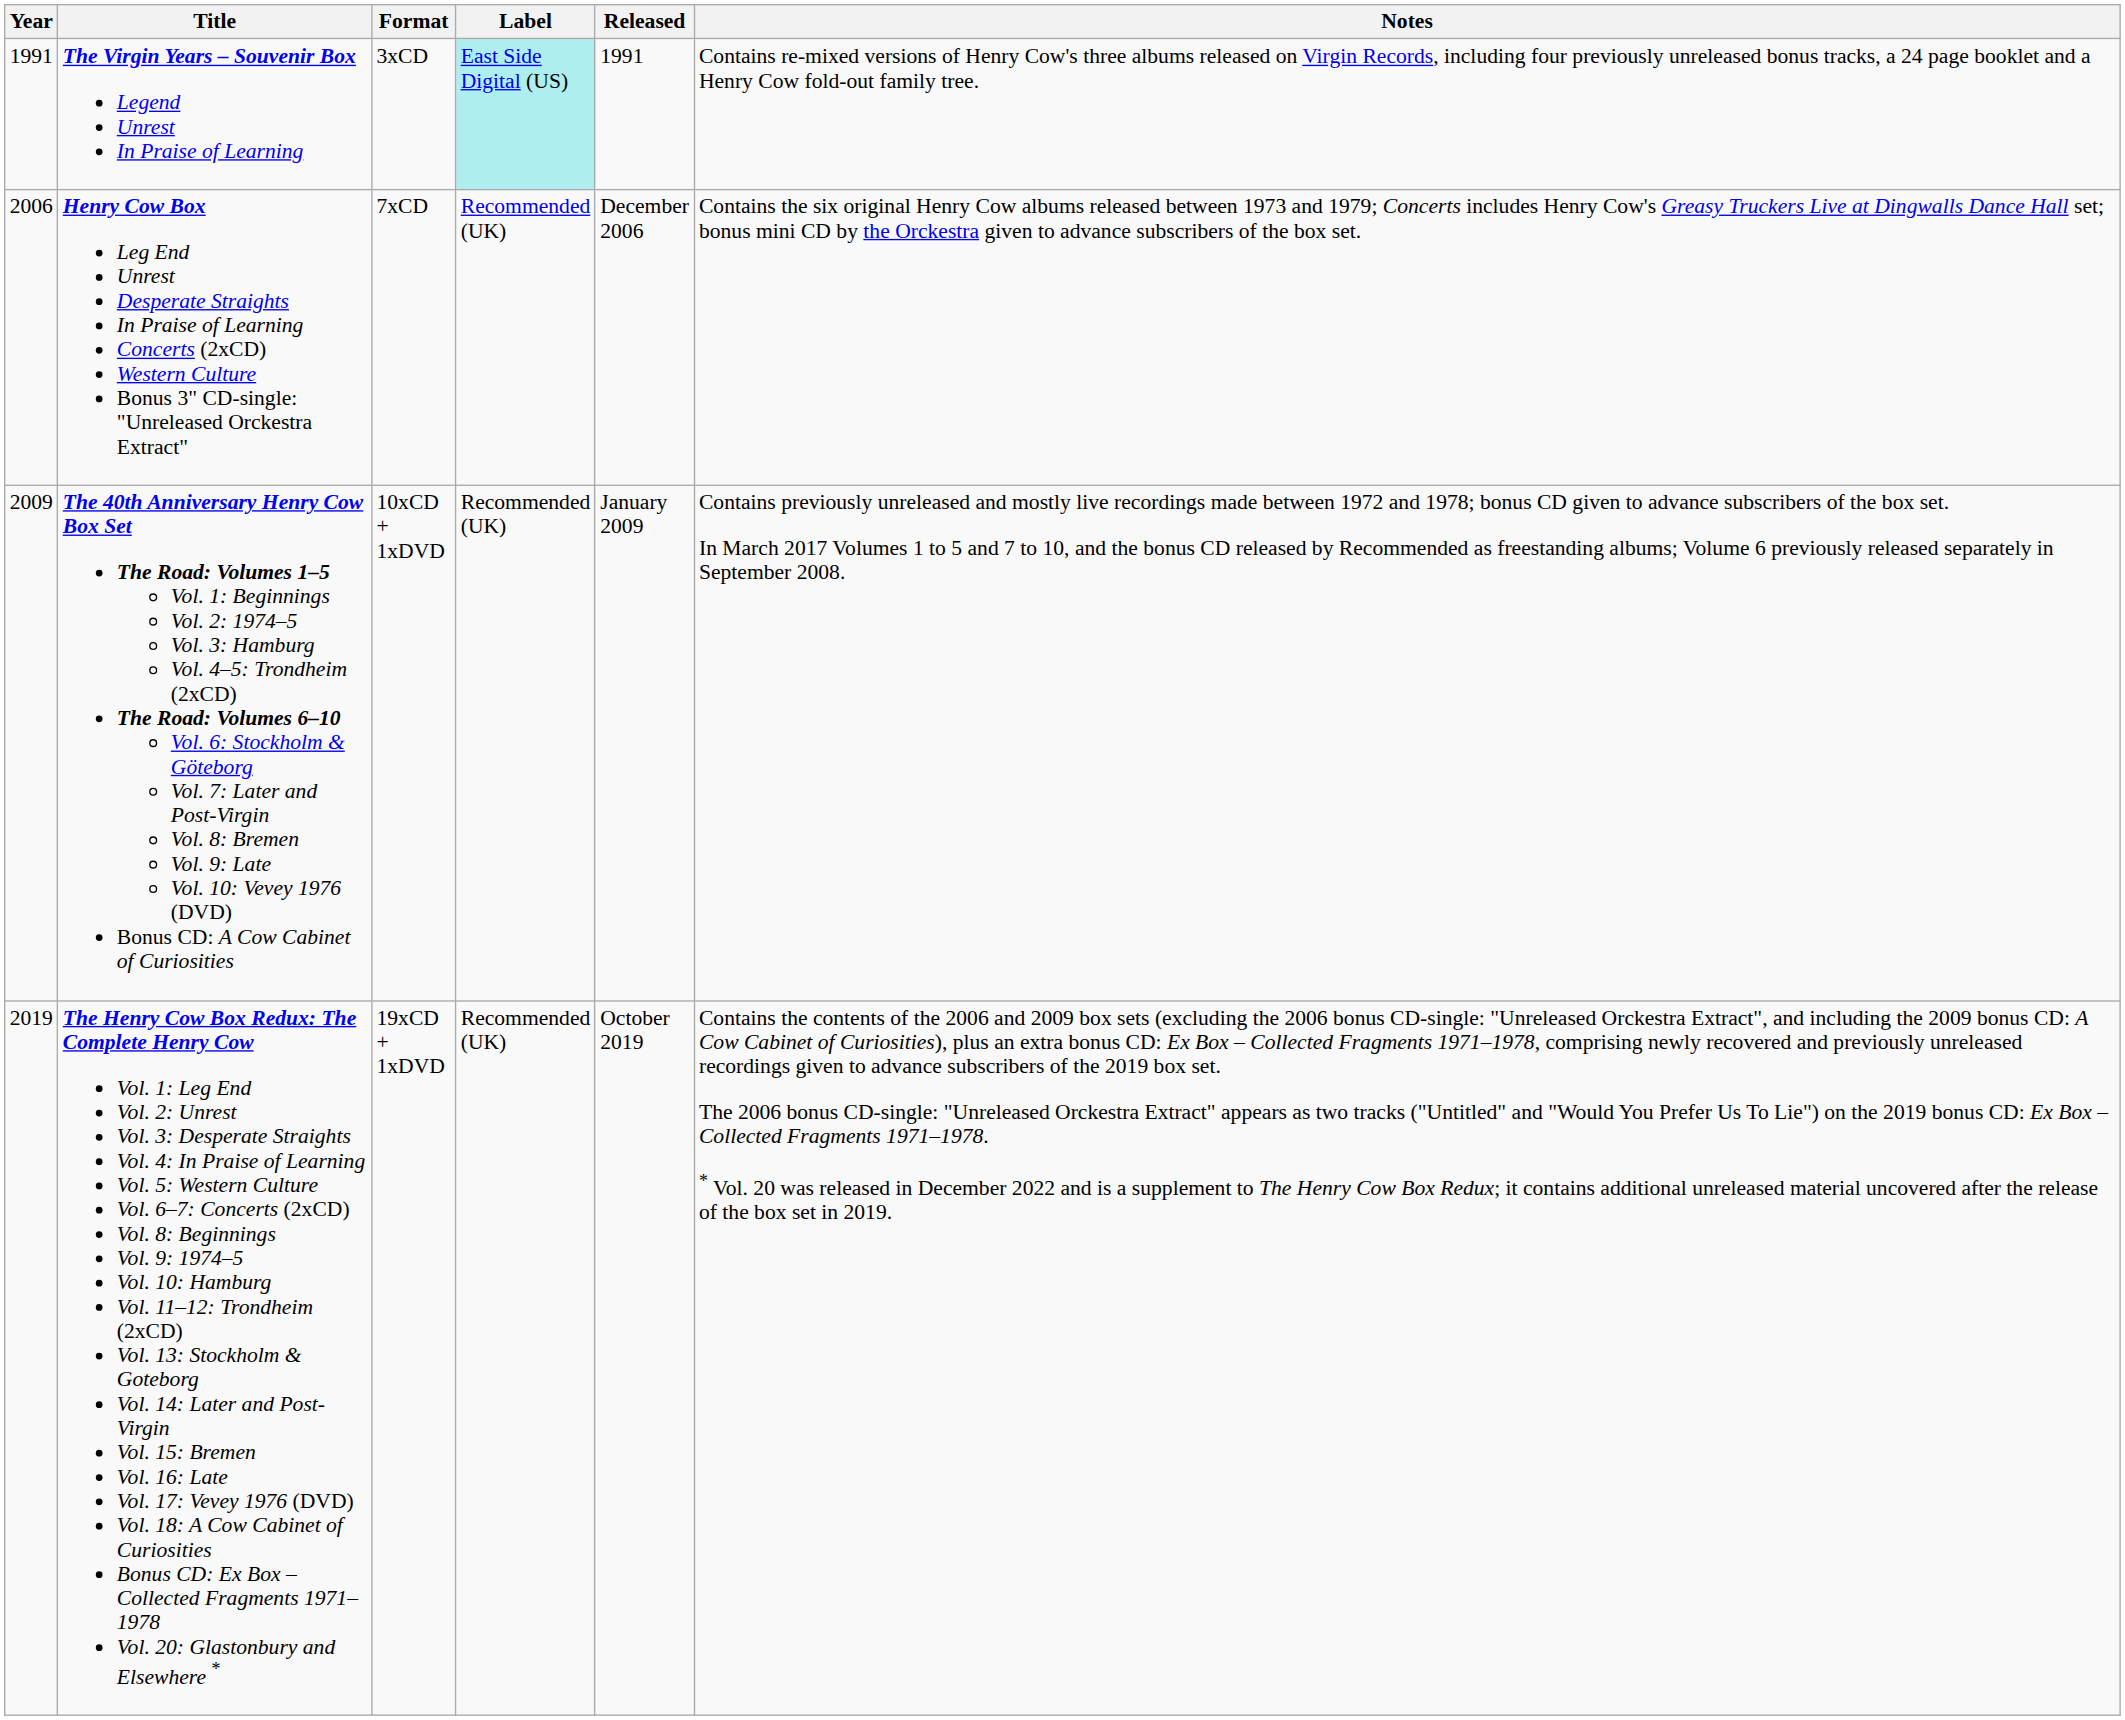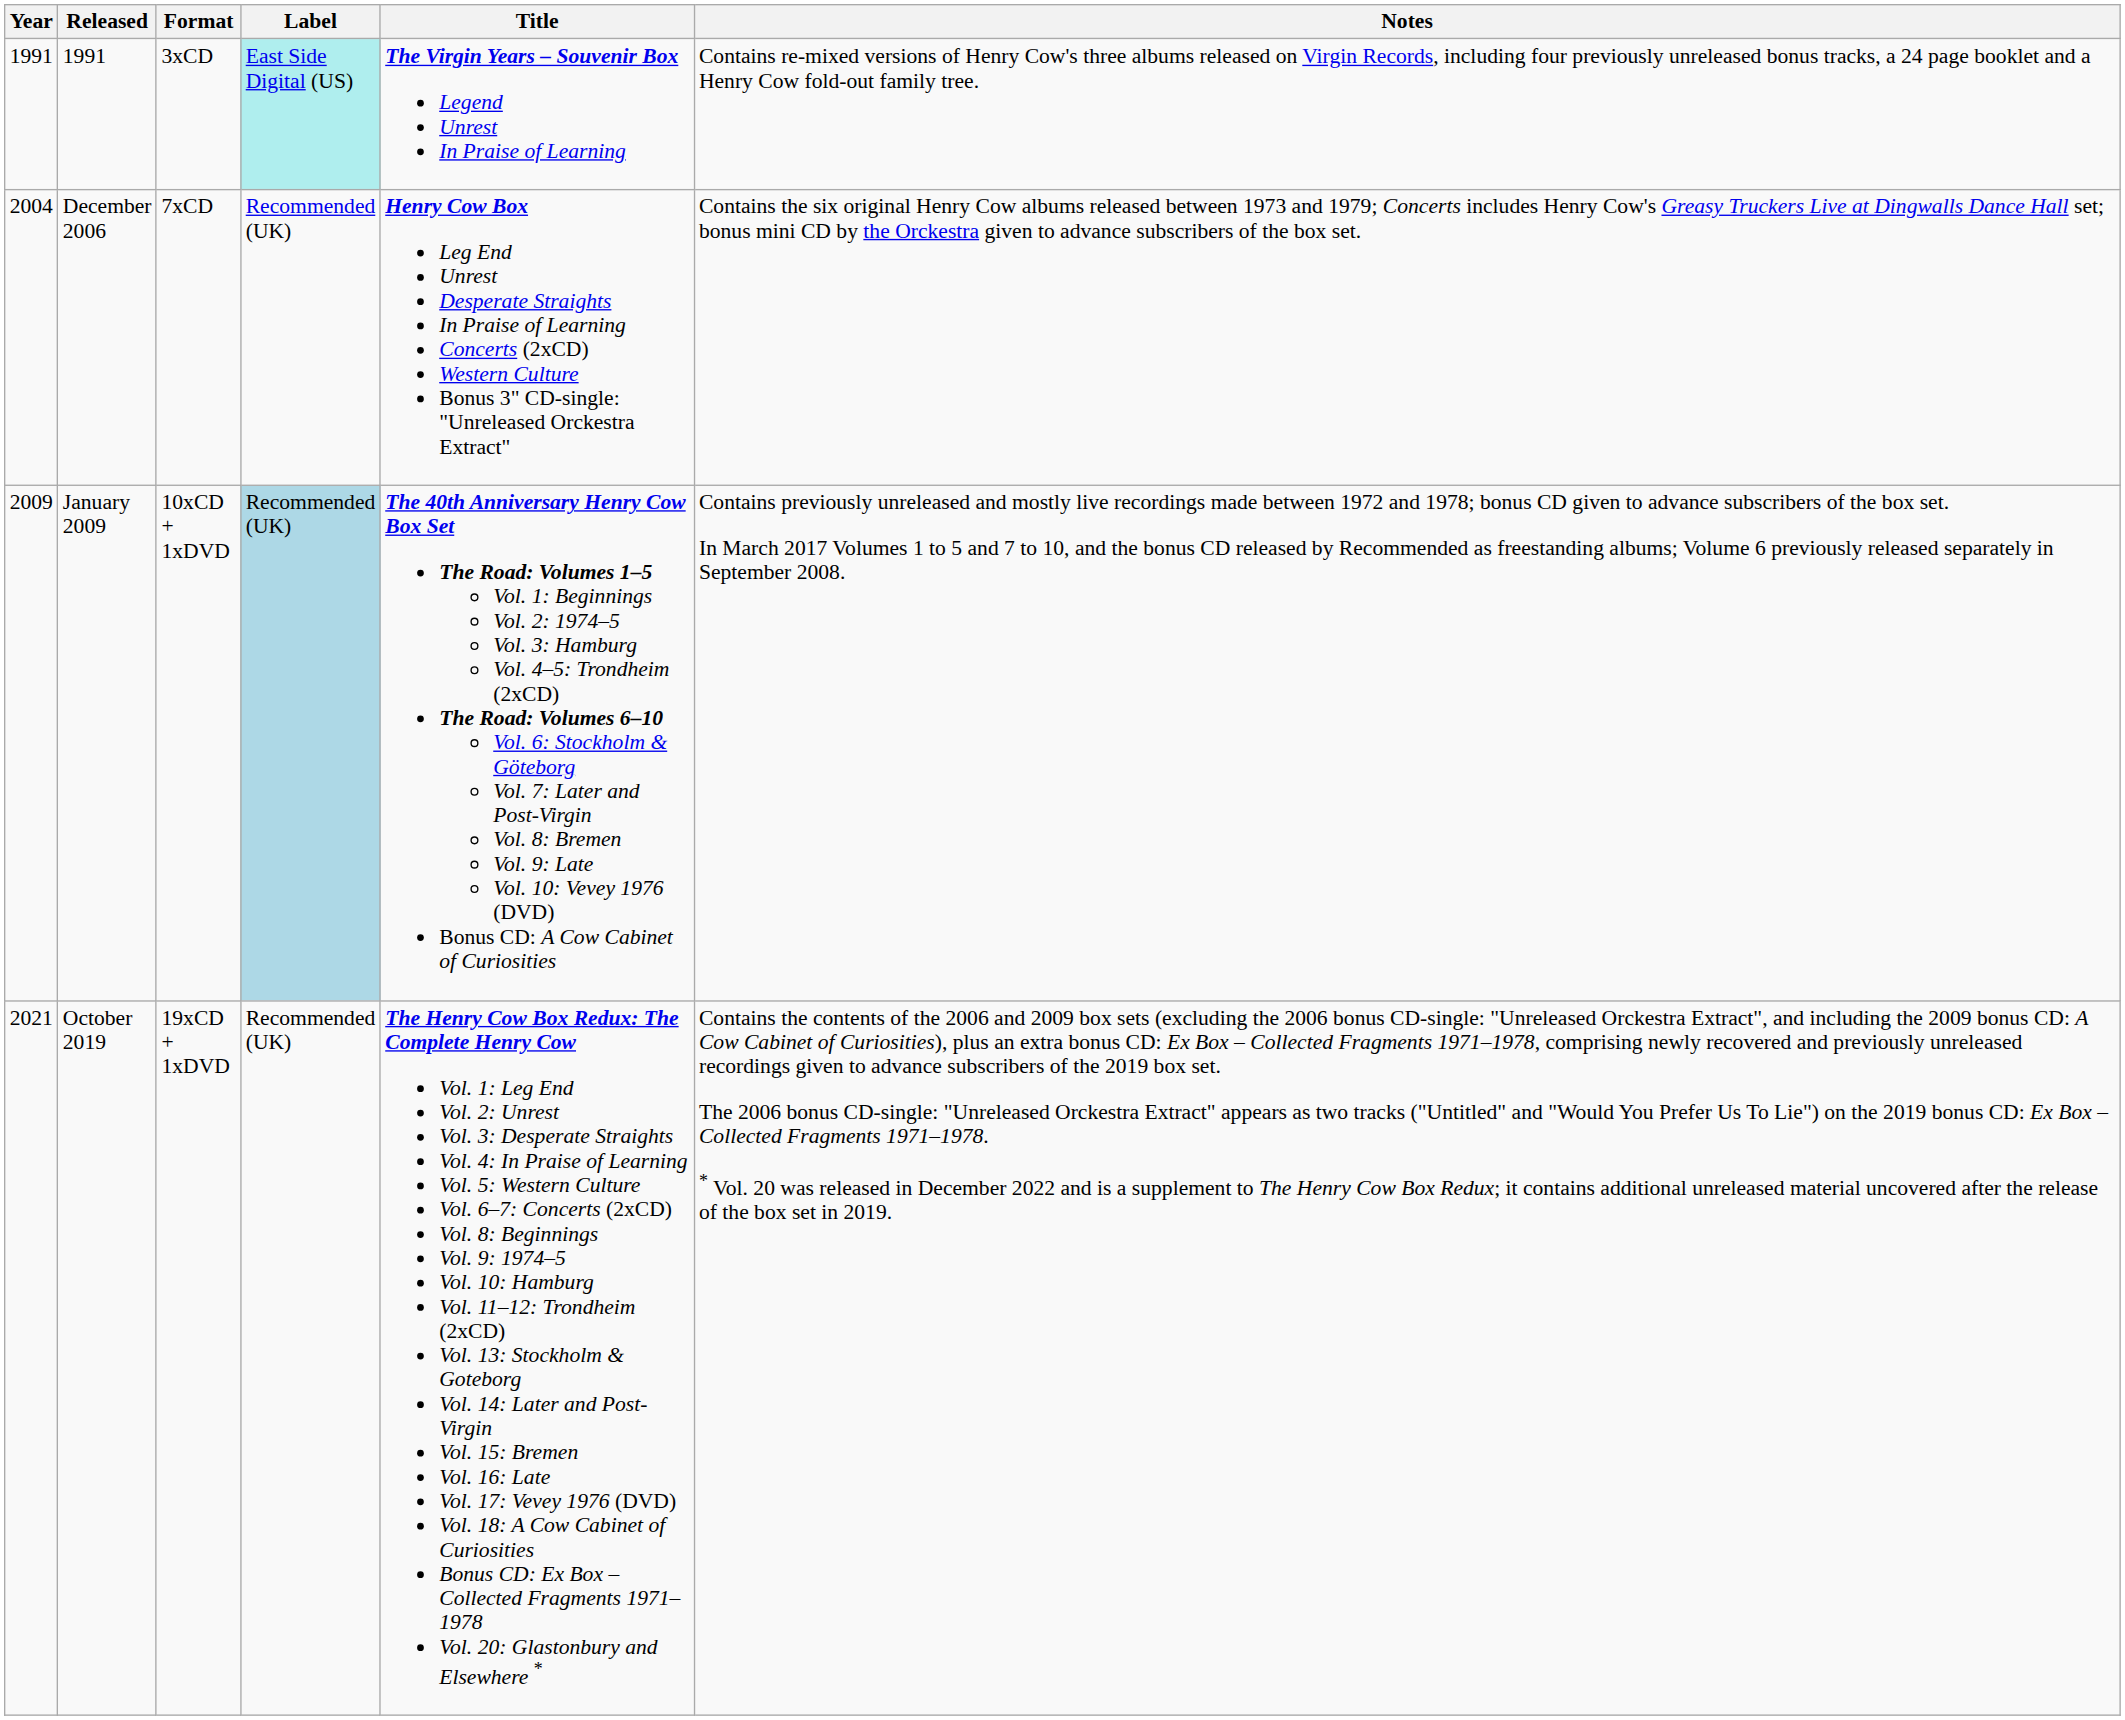columns swapped: (215, 21) <-> (645, 21)
(31, 206) 2006 -> (31, 206) 2004
(526, 514) no background -> (310, 514) lightblue background
(31, 1017) 2019 -> (31, 1017) 2021
